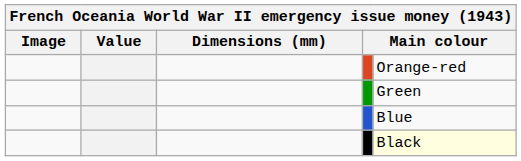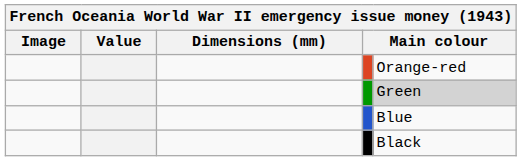(399, 93) no background -> (399, 93) lightgrey background
(399, 143) lightyellow background -> (399, 143) no background
